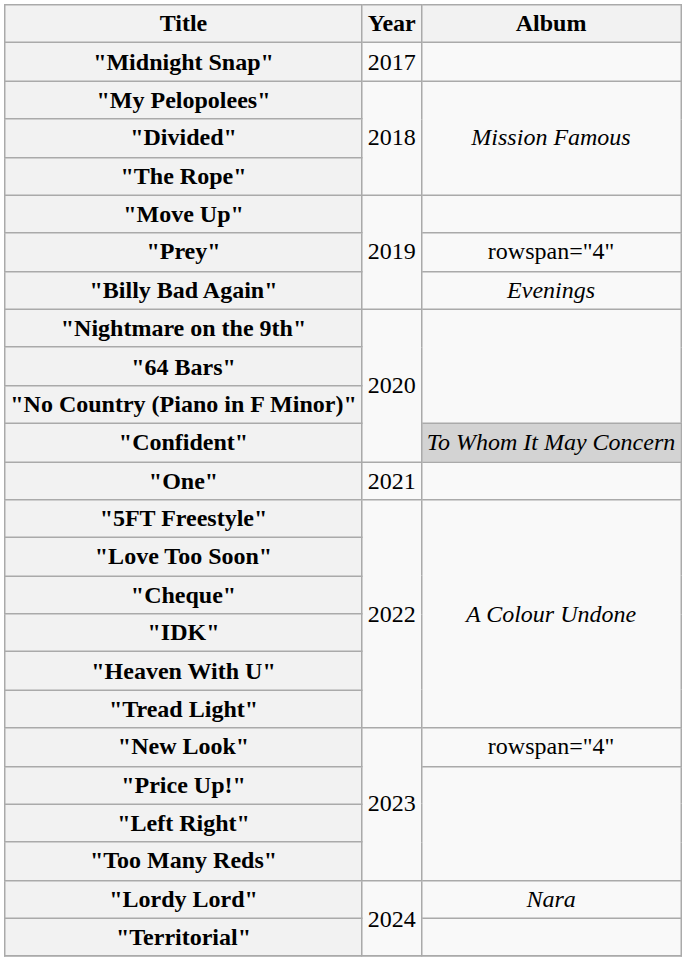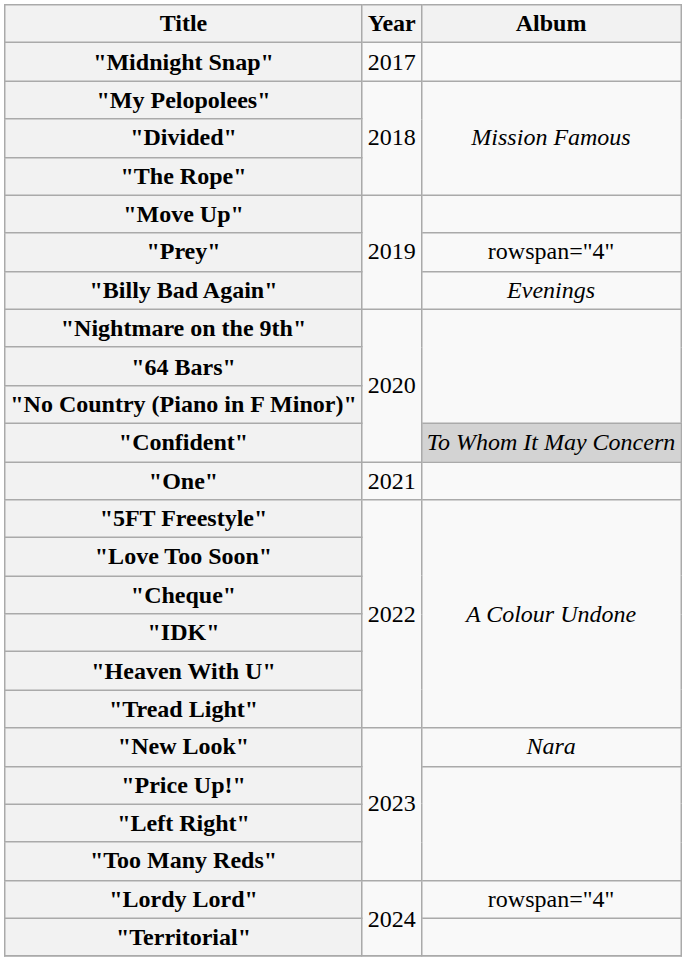(551, 746) rowspan="4" -> (551, 746) Nara
(551, 898) Nara -> (551, 898) rowspan="4"
